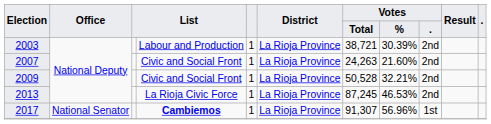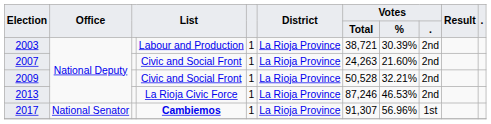(361, 95) 87,245 -> (361, 95) 87,246
